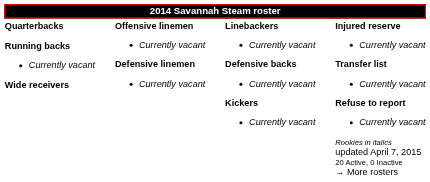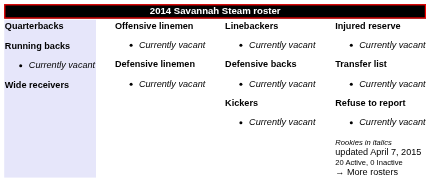(50, 55) no background -> (50, 55) lavender background
